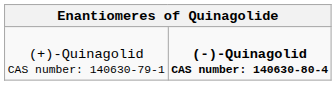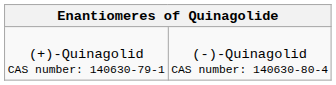(250, 62) bold -> (250, 61) normal
